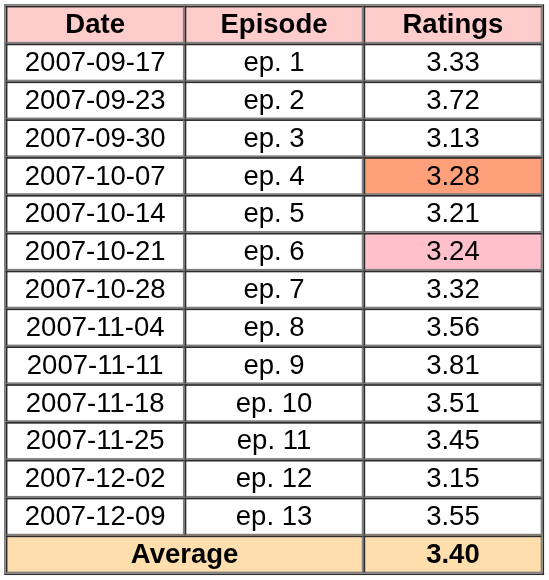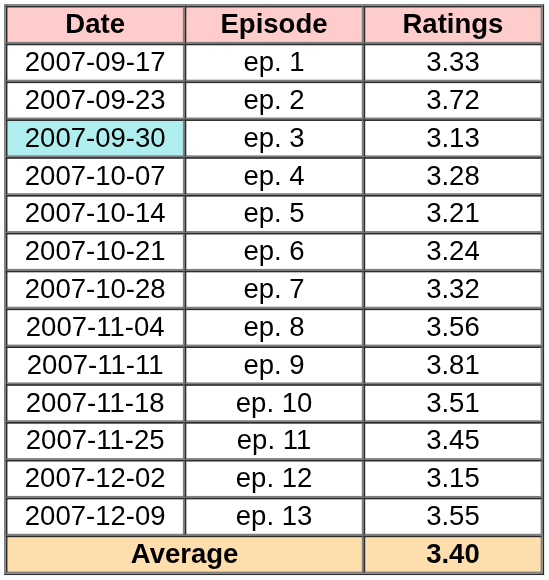(95, 137) no background -> (95, 137) paleturquoise background
(453, 175) lightsalmon background -> (453, 175) no background
(453, 251) pink background -> (453, 251) no background
